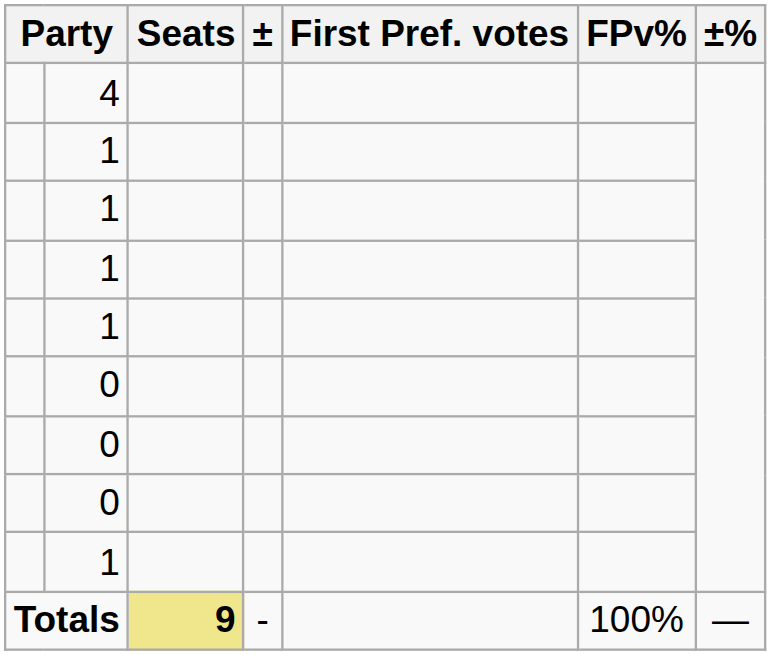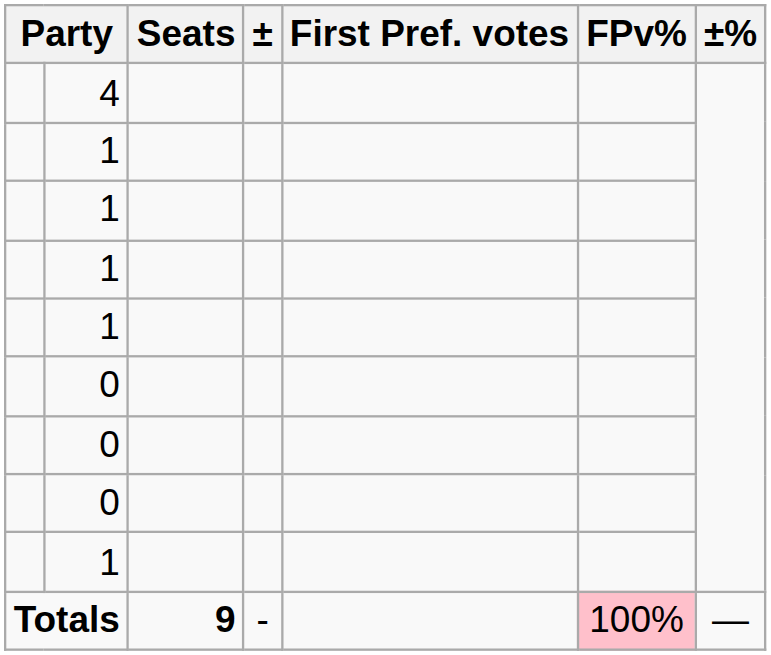(225, 619) khaki background -> (225, 619) no background
(637, 619) no background -> (637, 619) pink background
